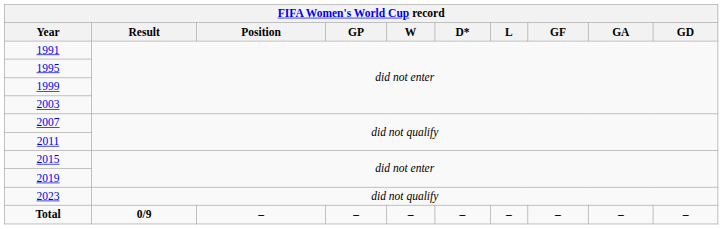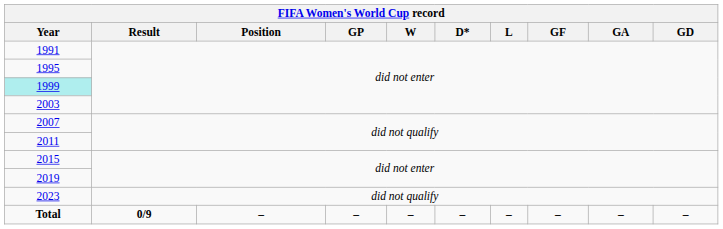(48, 86) no background -> (48, 86) paleturquoise background
